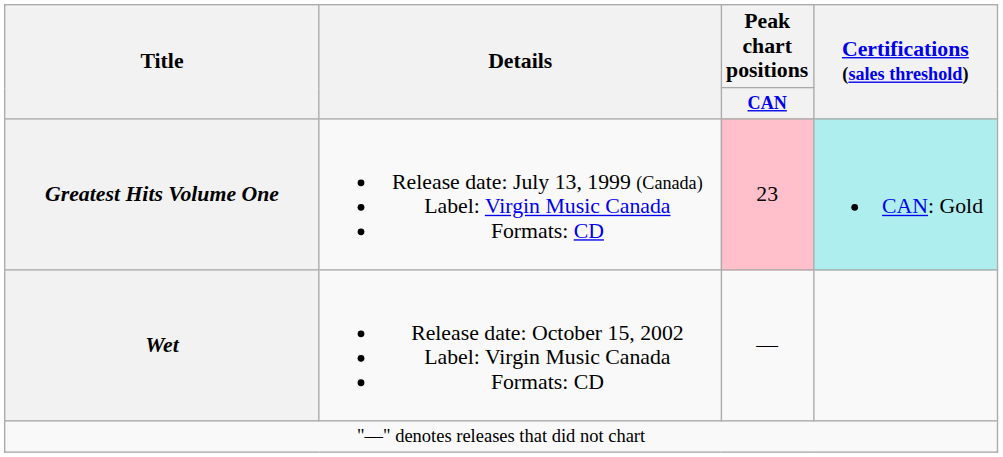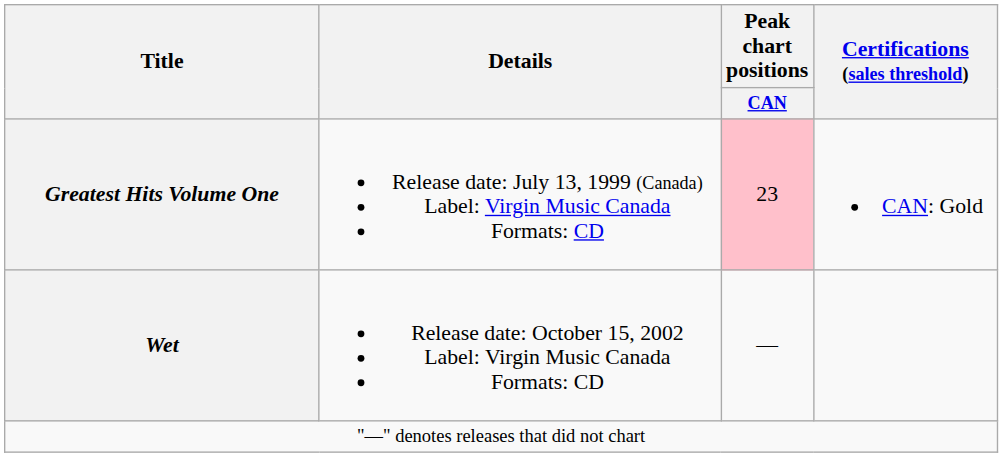(905, 206) paleturquoise background -> (905, 206) no background
